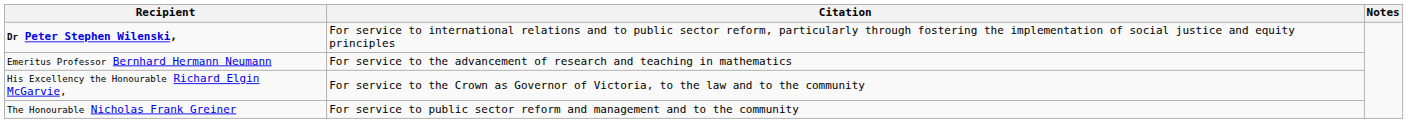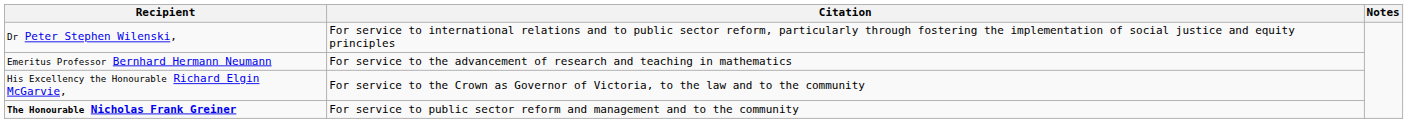(92, 38) bold -> (92, 38) normal
(122, 110) normal -> (122, 110) bold
